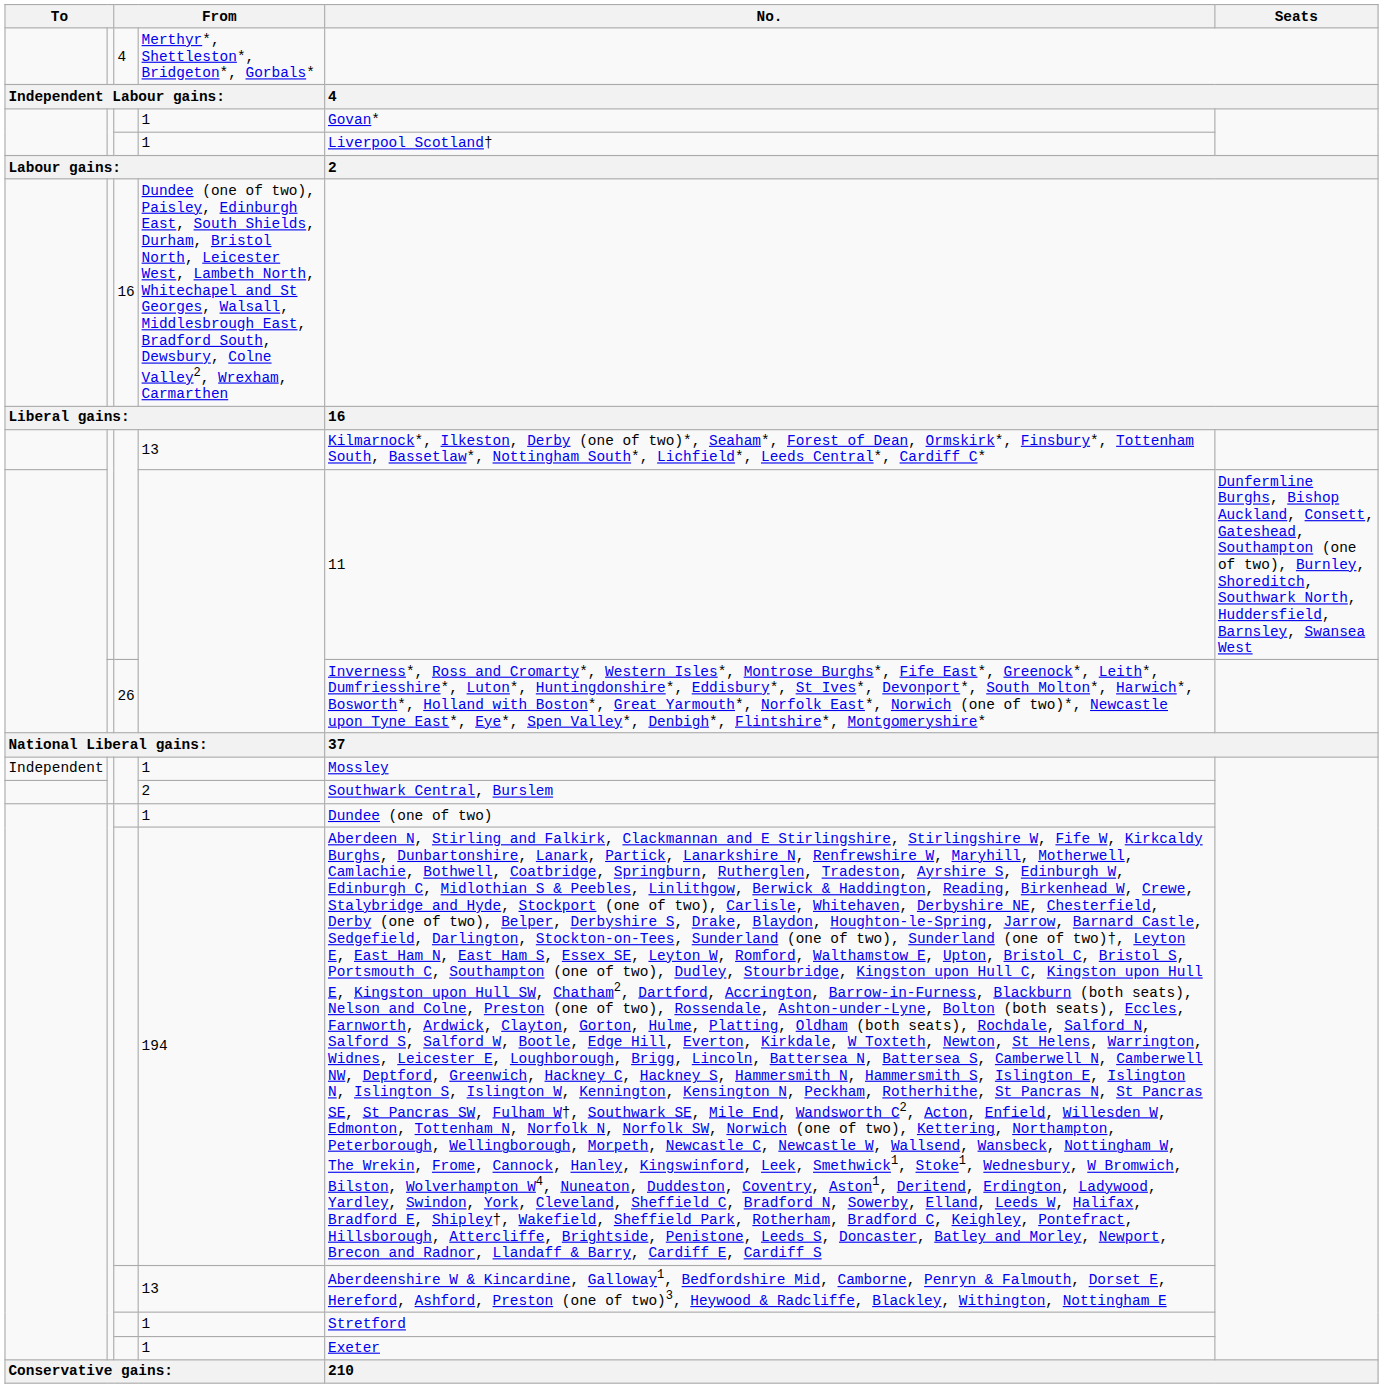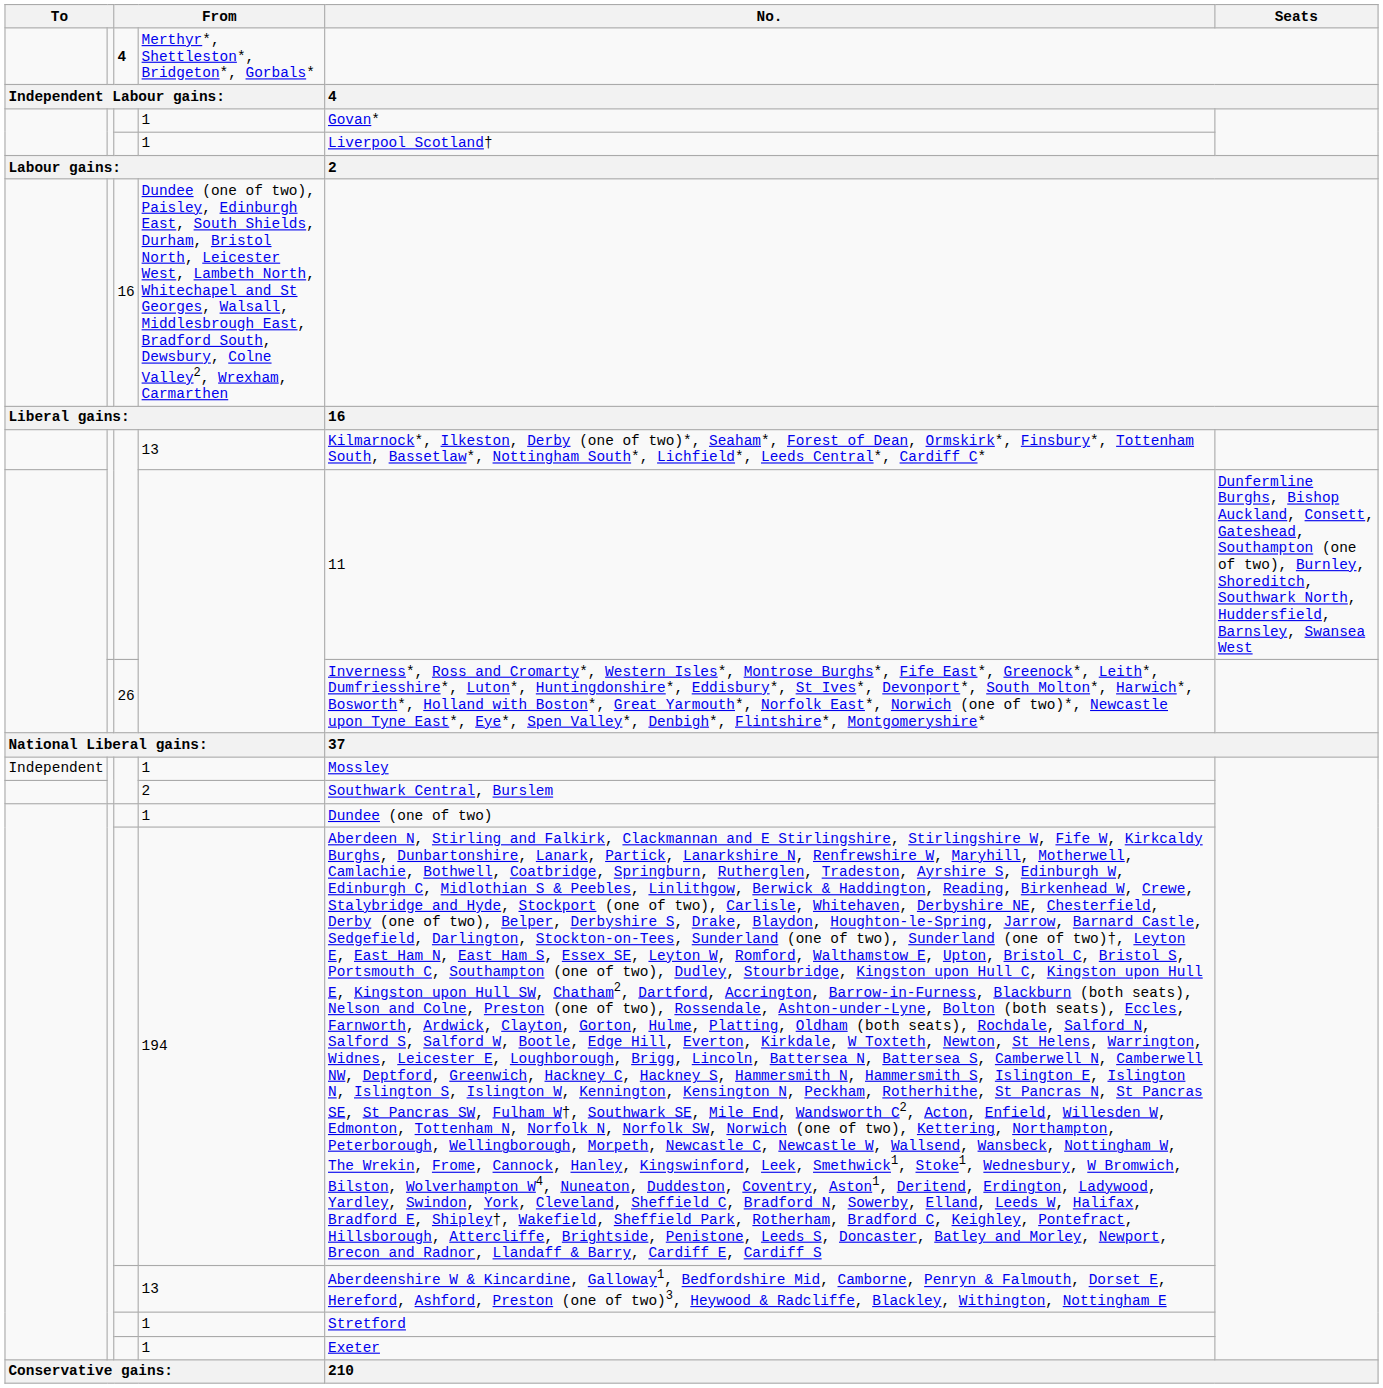(122, 56) normal -> (122, 56) bold
